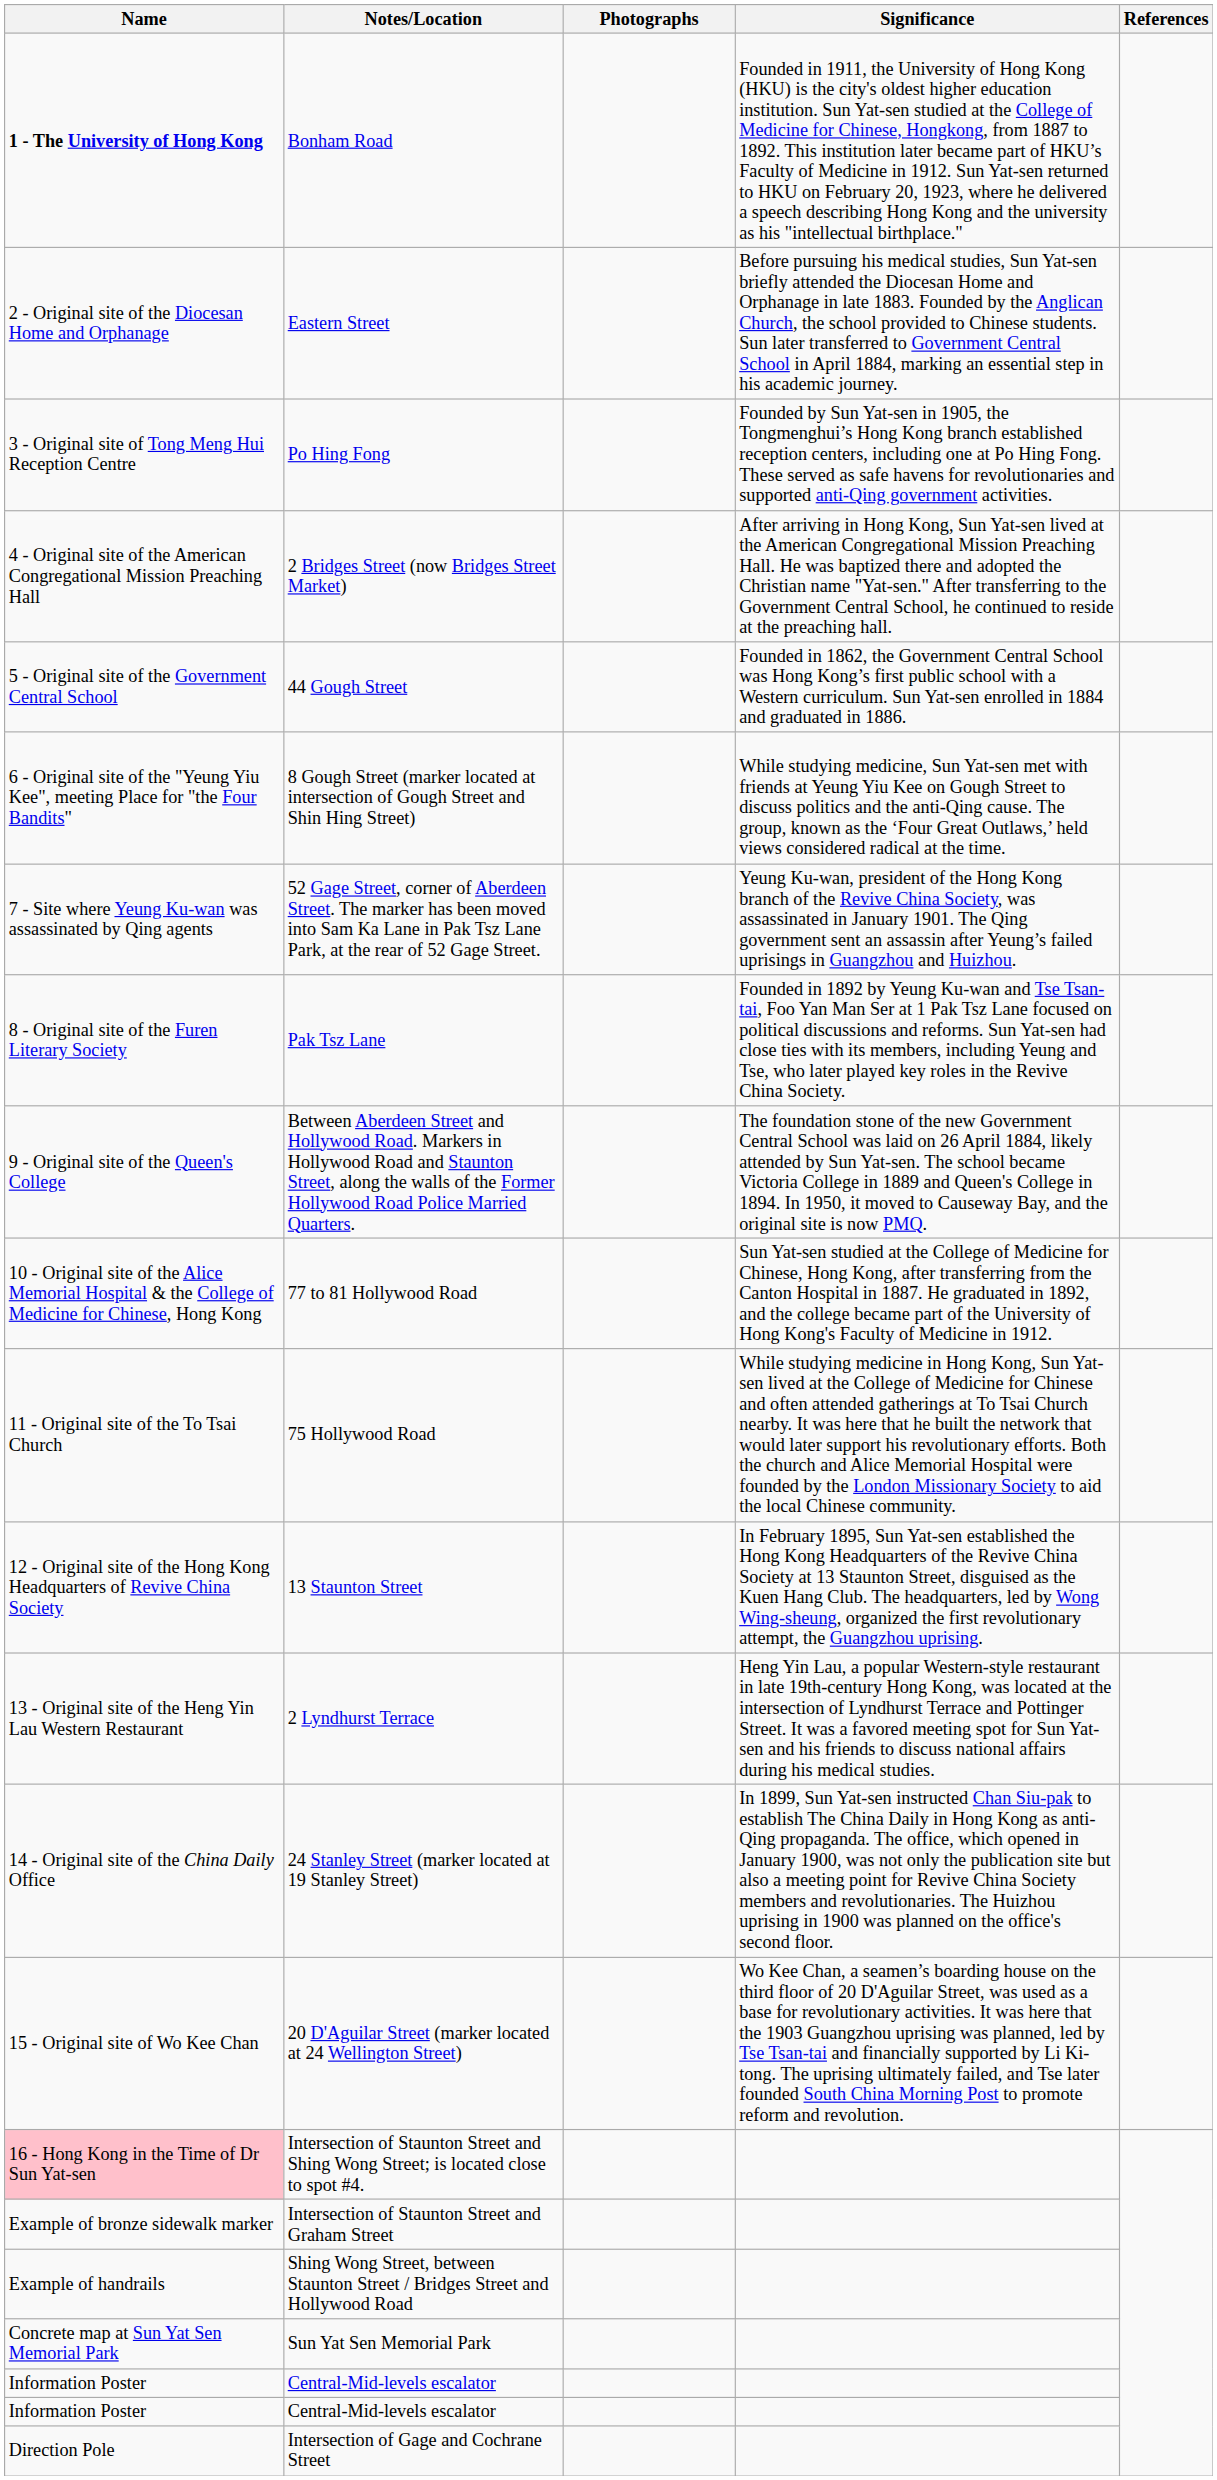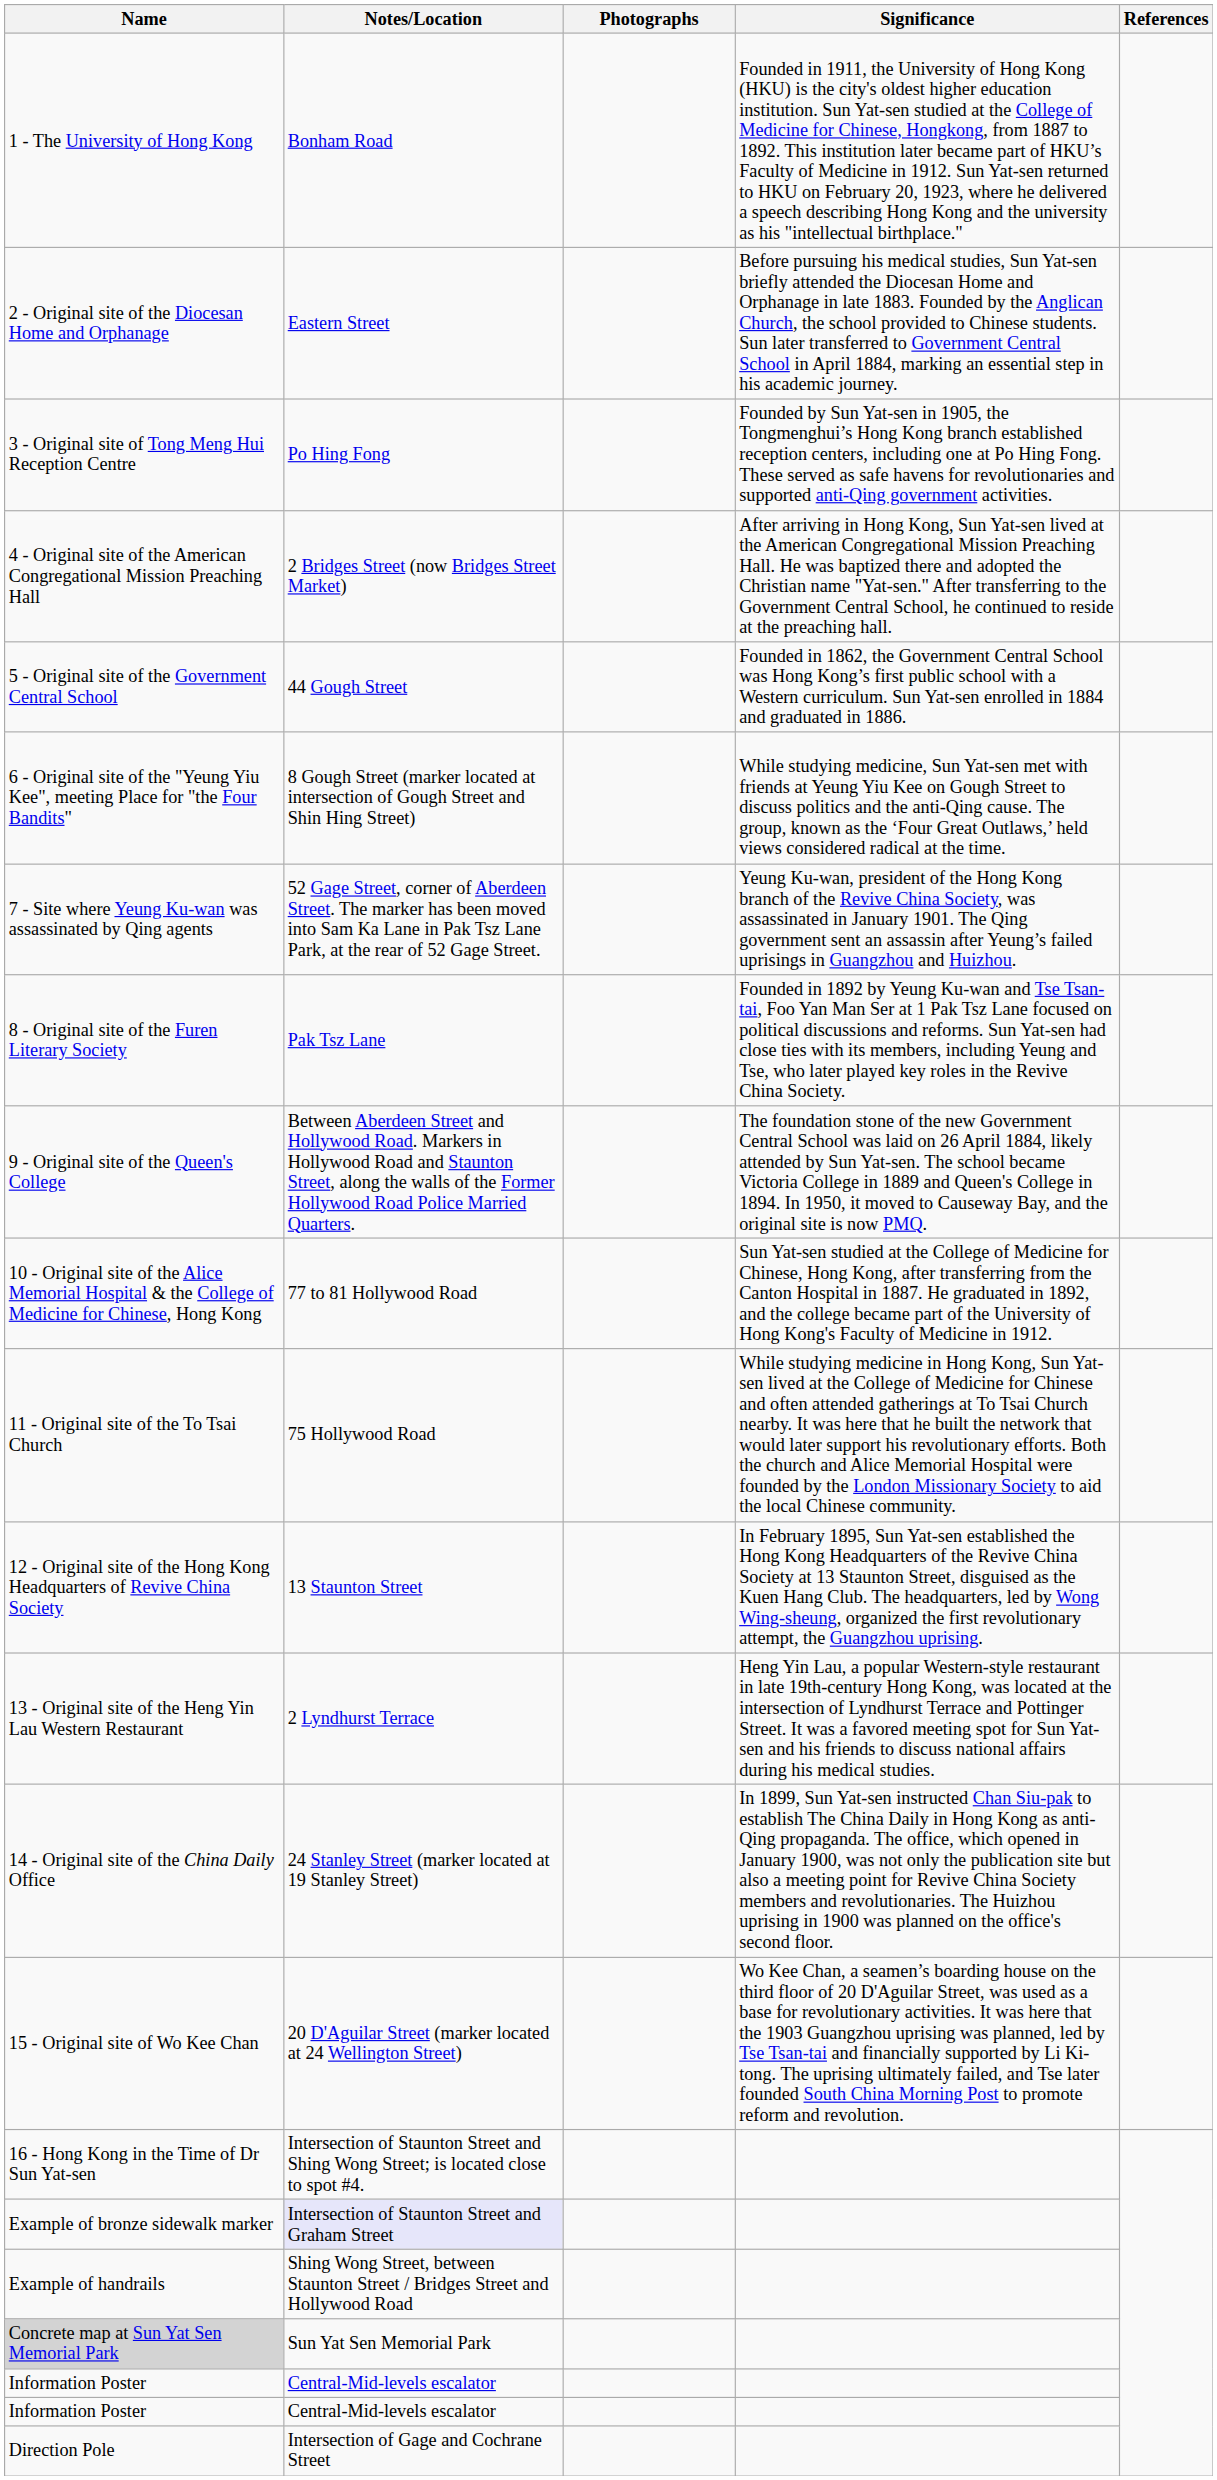(136, 140) bold -> (131, 140) normal
(134, 2164) pink background -> (134, 2164) no background
(414, 2224) no background -> (414, 2224) lavender background
(115, 2343) no background -> (115, 2343) lightgrey background
